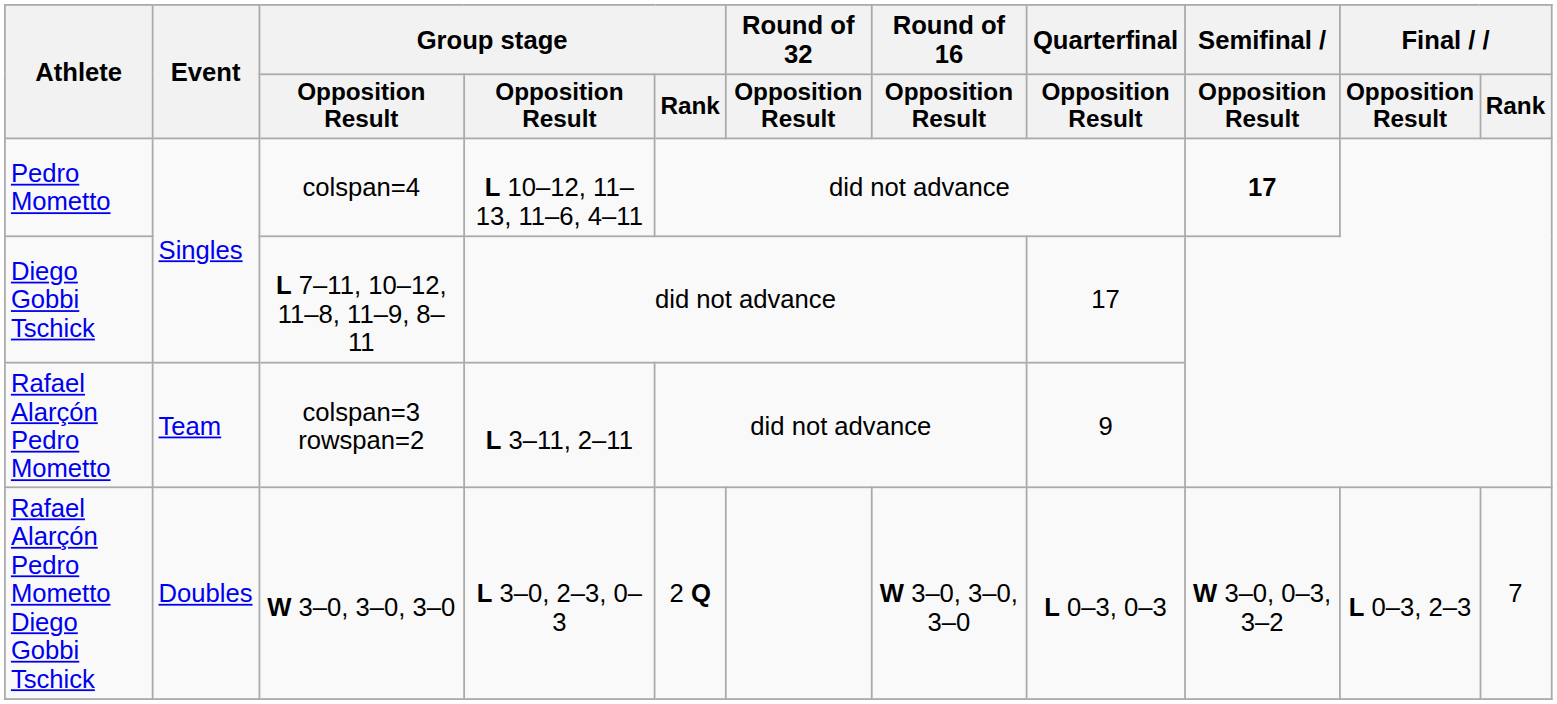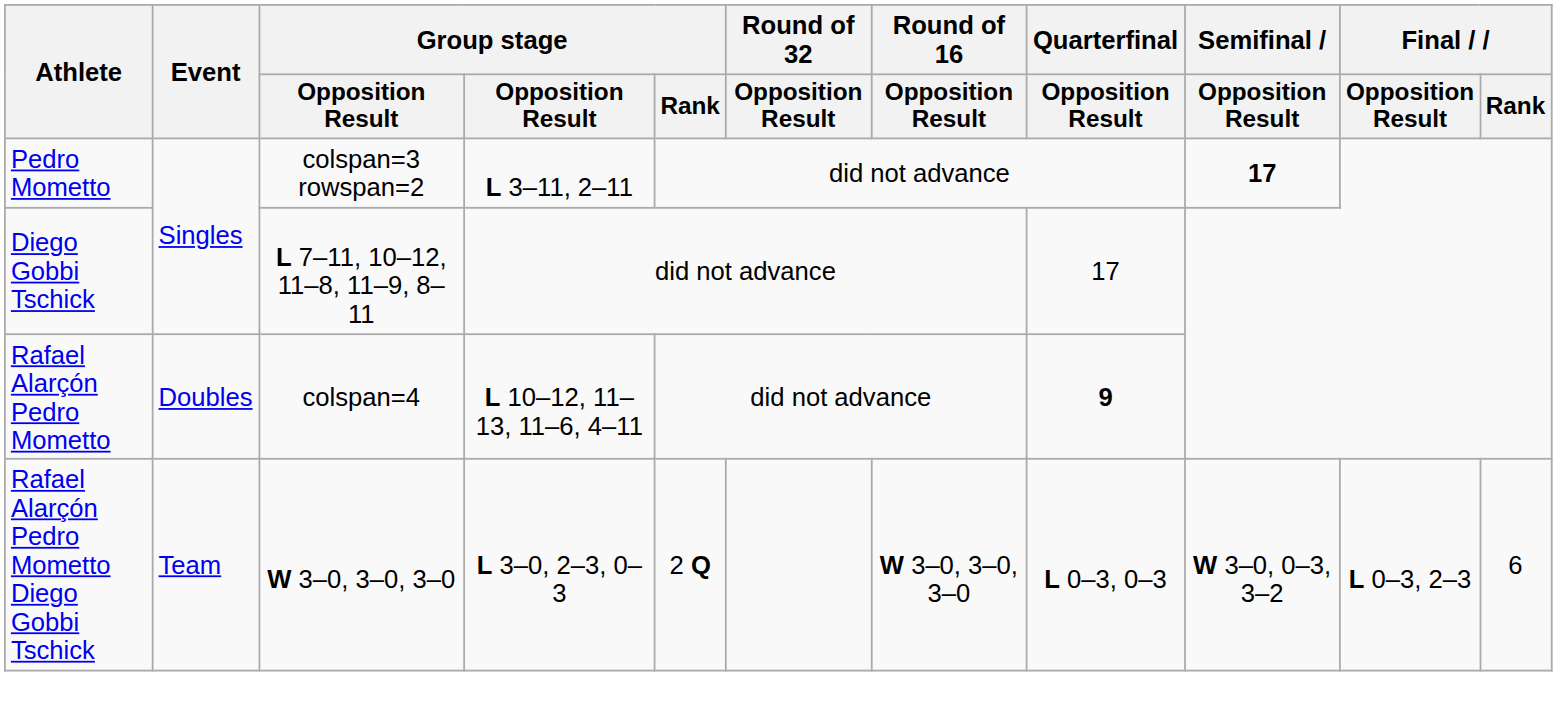(361, 188) colspan=4 -> (361, 174) colspan=3 rowspan=2
(559, 202) L 10–12, 11–13, 11–6, 4–11 -> (559, 188) L 3–11, 2–11
(190, 426) Team -> (206, 397) Doubles
(361, 426) colspan=3 rowspan=2 -> (361, 397) colspan=4
(559, 440) L 3–11, 2–11 -> (559, 411) L 10–12, 11–13, 11–6, 4–11
(1106, 426) normal -> (1106, 397) bold
(206, 594) Doubles -> (190, 566) Team
(1515, 594) 7 -> (1515, 566) 6
